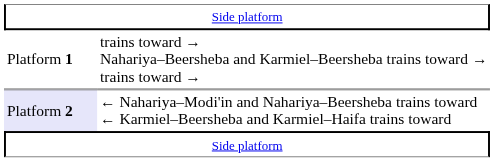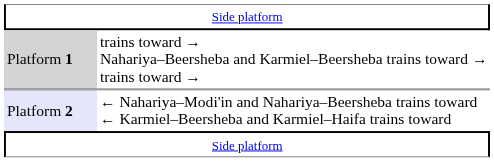(40, 59) no background -> (40, 59) lightgrey background
